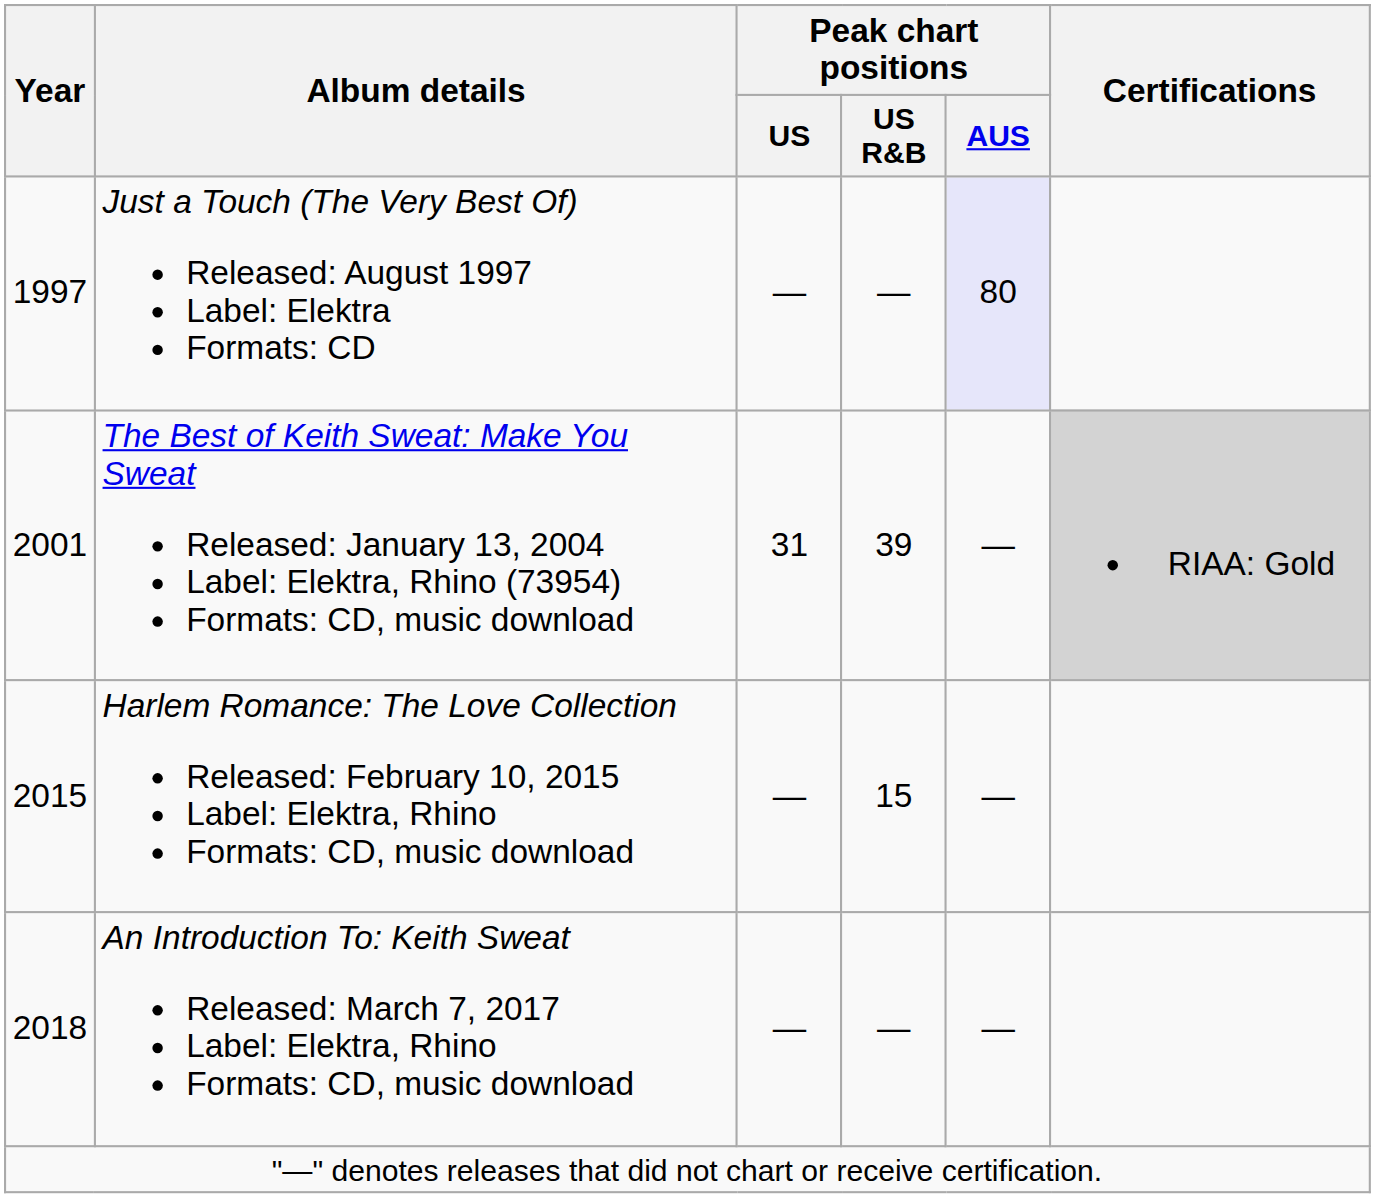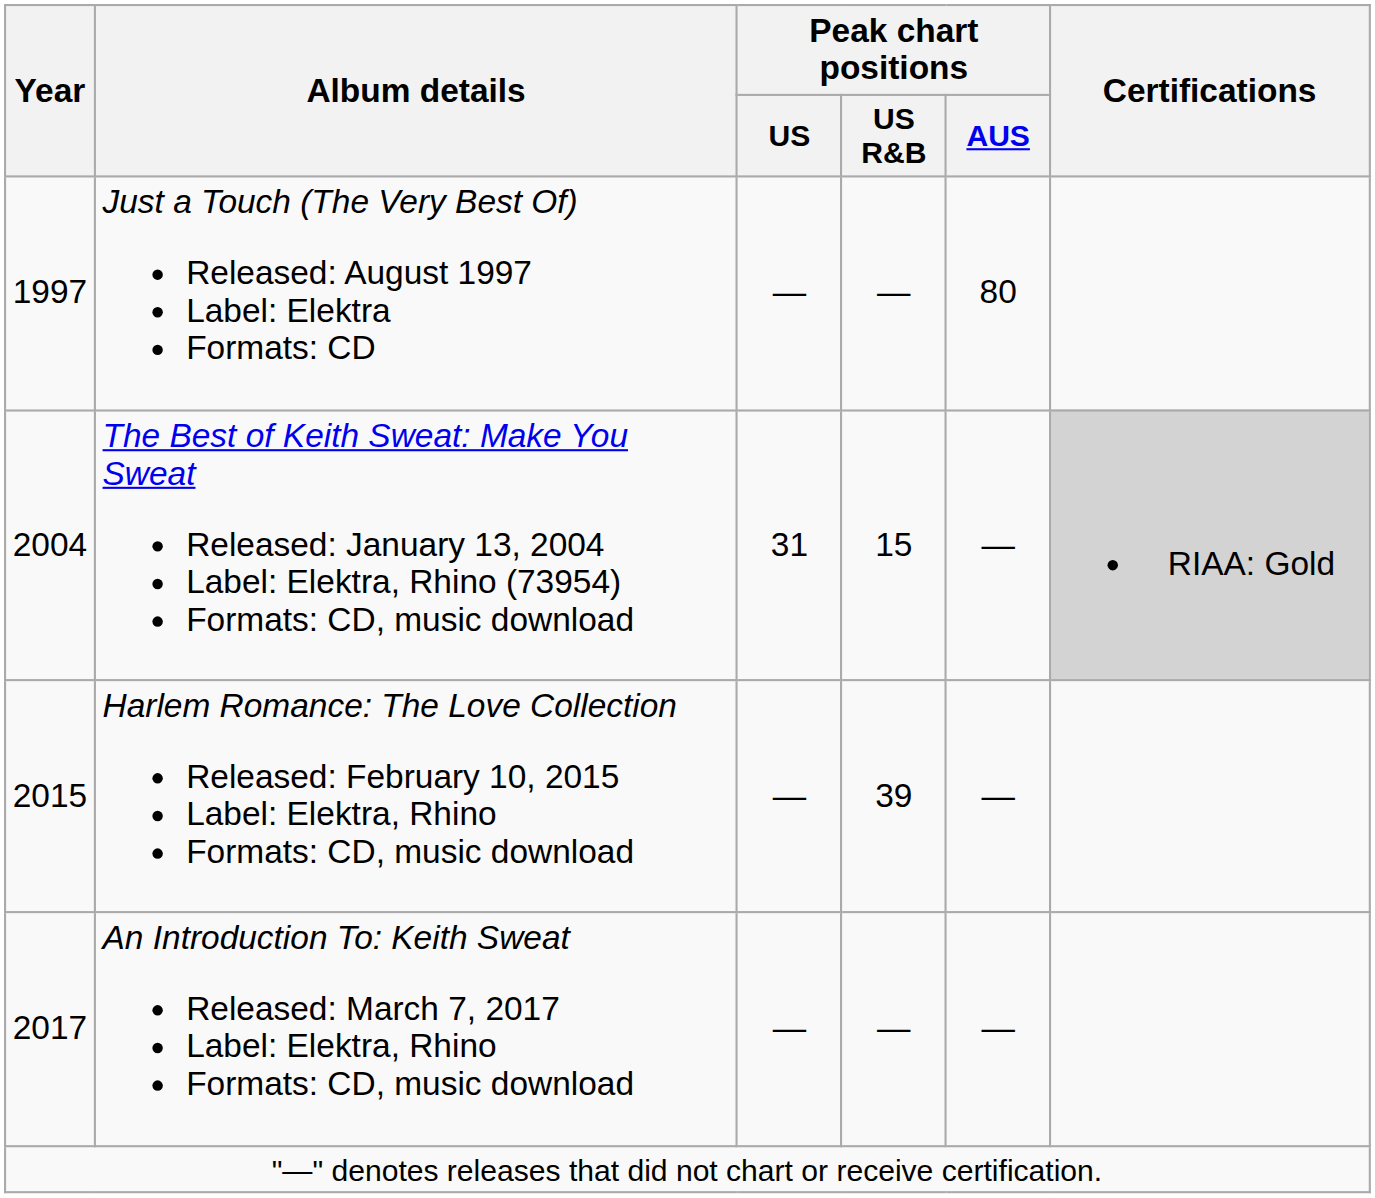(998, 292) lavender background -> (998, 292) no background
(50, 544) 2001 -> (50, 544) 2004
(894, 544) 39 -> (894, 544) 15
(894, 795) 15 -> (894, 795) 39
(50, 1028) 2018 -> (50, 1028) 2017
